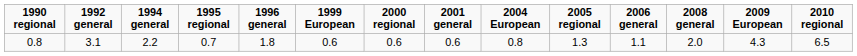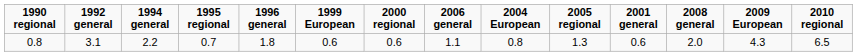columns swapped: (453, 19) <-> (638, 19)
